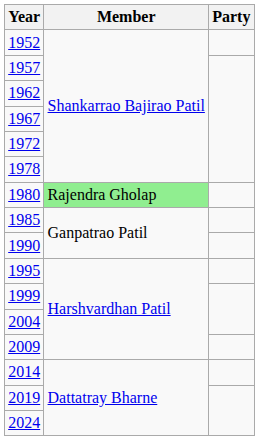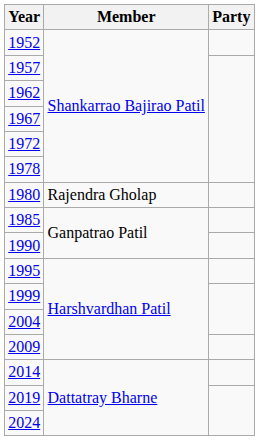(102, 194) lightgreen background -> (102, 194) no background
